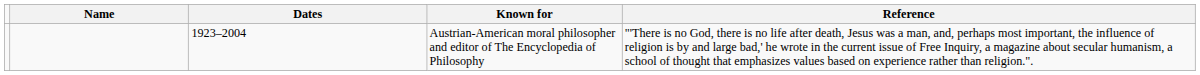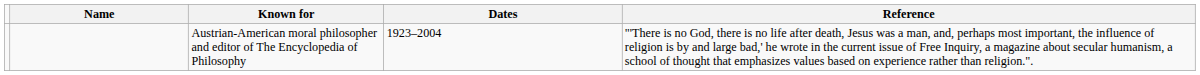columns swapped: (308, 14) <-> (524, 14)
